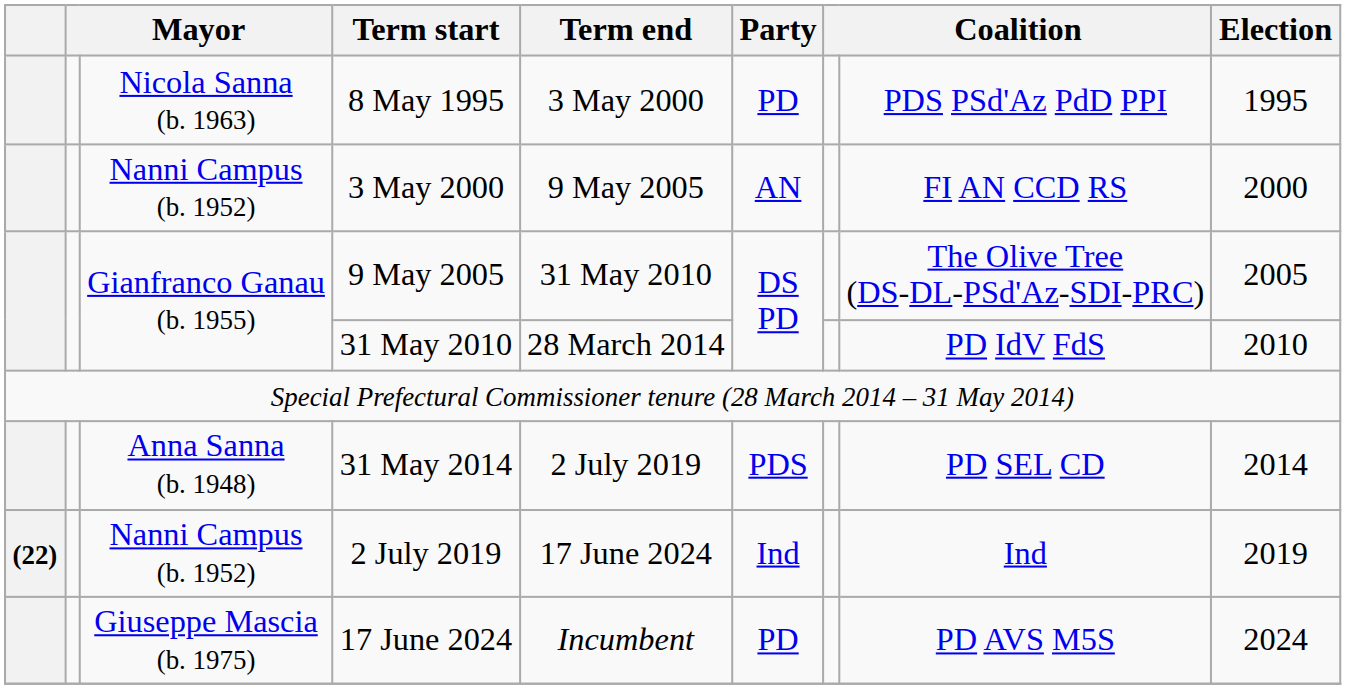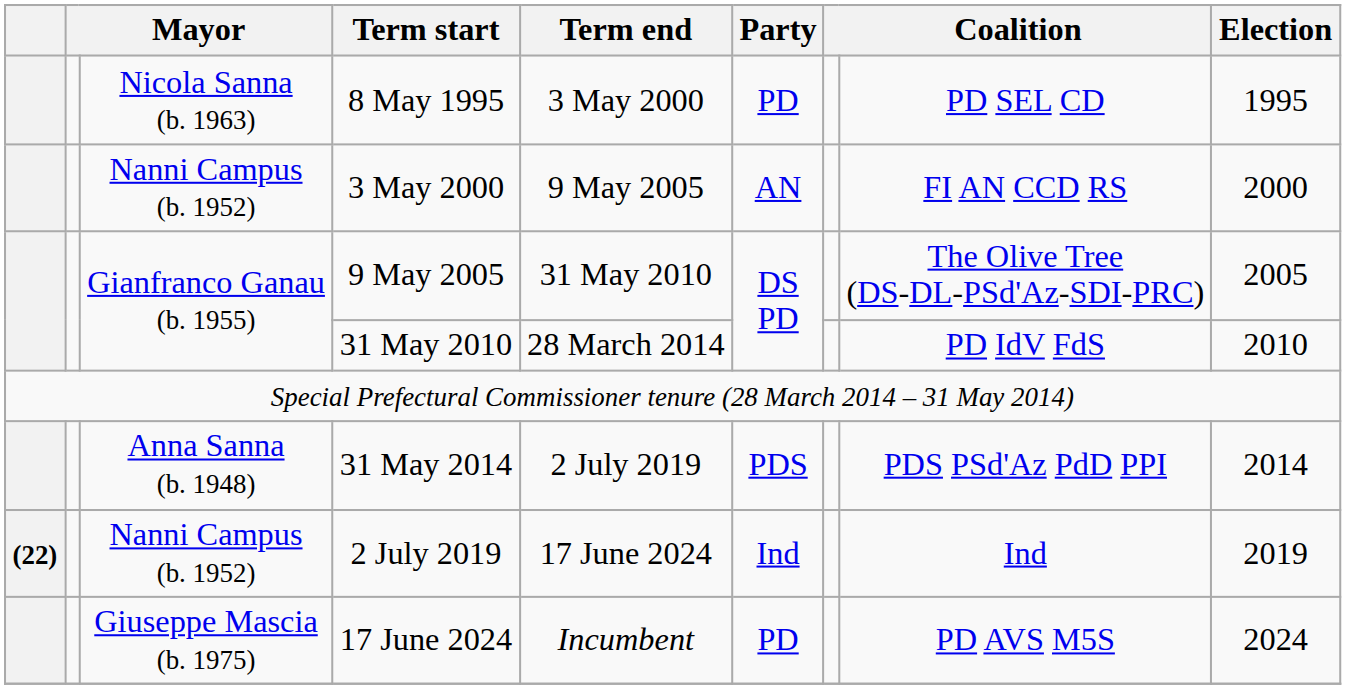(1025, 99) PDS PSd'Az PdD PPI -> (1025, 99) PD SEL CD
(1025, 464) PD SEL CD -> (1025, 464) PDS PSd'Az PdD PPI
